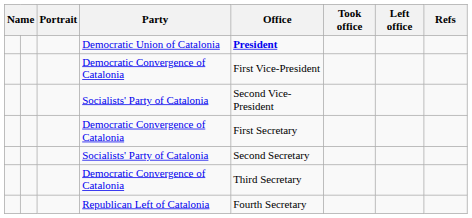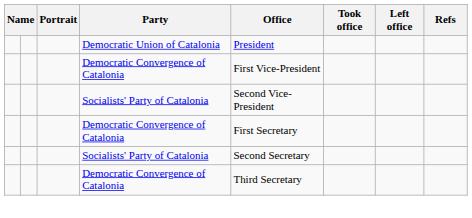(255, 44) bold -> (254, 44) normal
- row: (12, 205)
